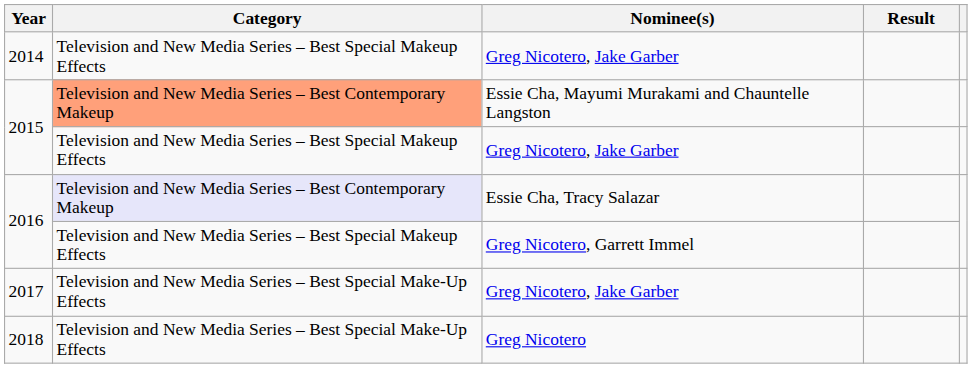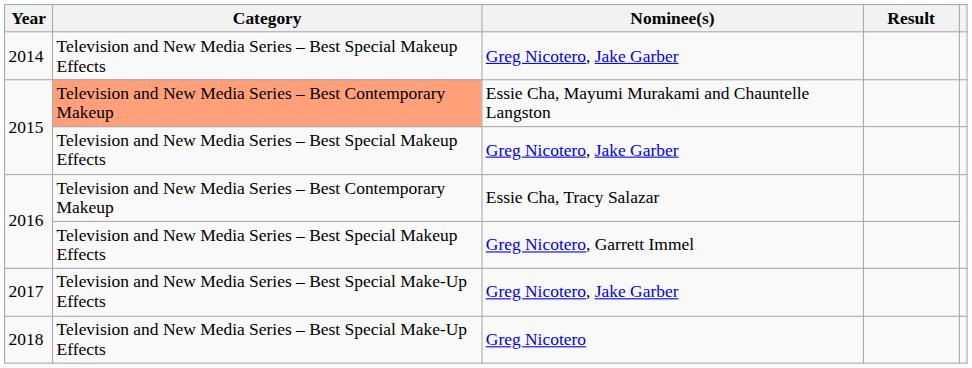(251, 197) lavender background -> (251, 197) no background
